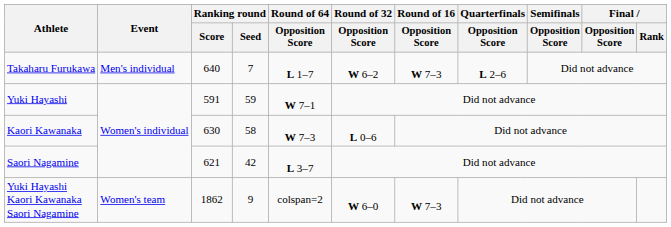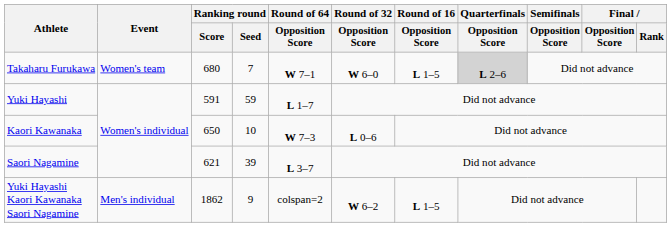(137, 68) Men's individual -> (133, 68) Women's team
(212, 68) 640 -> (212, 68) 680
(300, 75) L 1–7 -> (300, 75) W 7–1
(363, 75) W 6–2 -> (363, 75) W 6–0
(426, 75) W 7–3 -> (426, 75) L 1–5
(493, 75) no background -> (493, 75) lightgrey background
(300, 106) W 7–1 -> (300, 106) L 1–7
(212, 131) 630 -> (212, 131) 650
(251, 131) 58 -> (251, 131) 10
(251, 162) 42 -> (251, 162) 39
(133, 200) Women's team -> (137, 200) Men's individual
(363, 207) W 6–0 -> (363, 207) W 6–2
(426, 207) W 7–3 -> (426, 207) L 1–5
